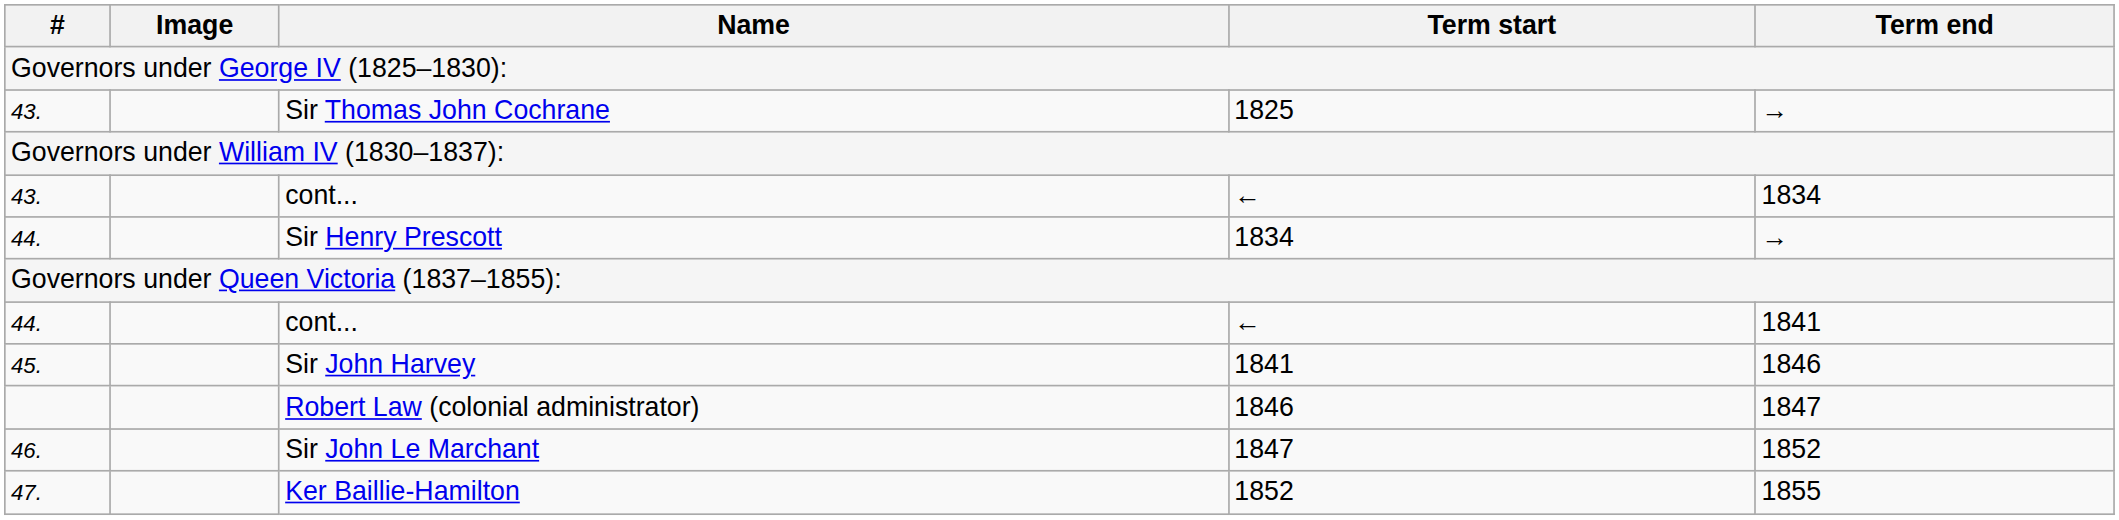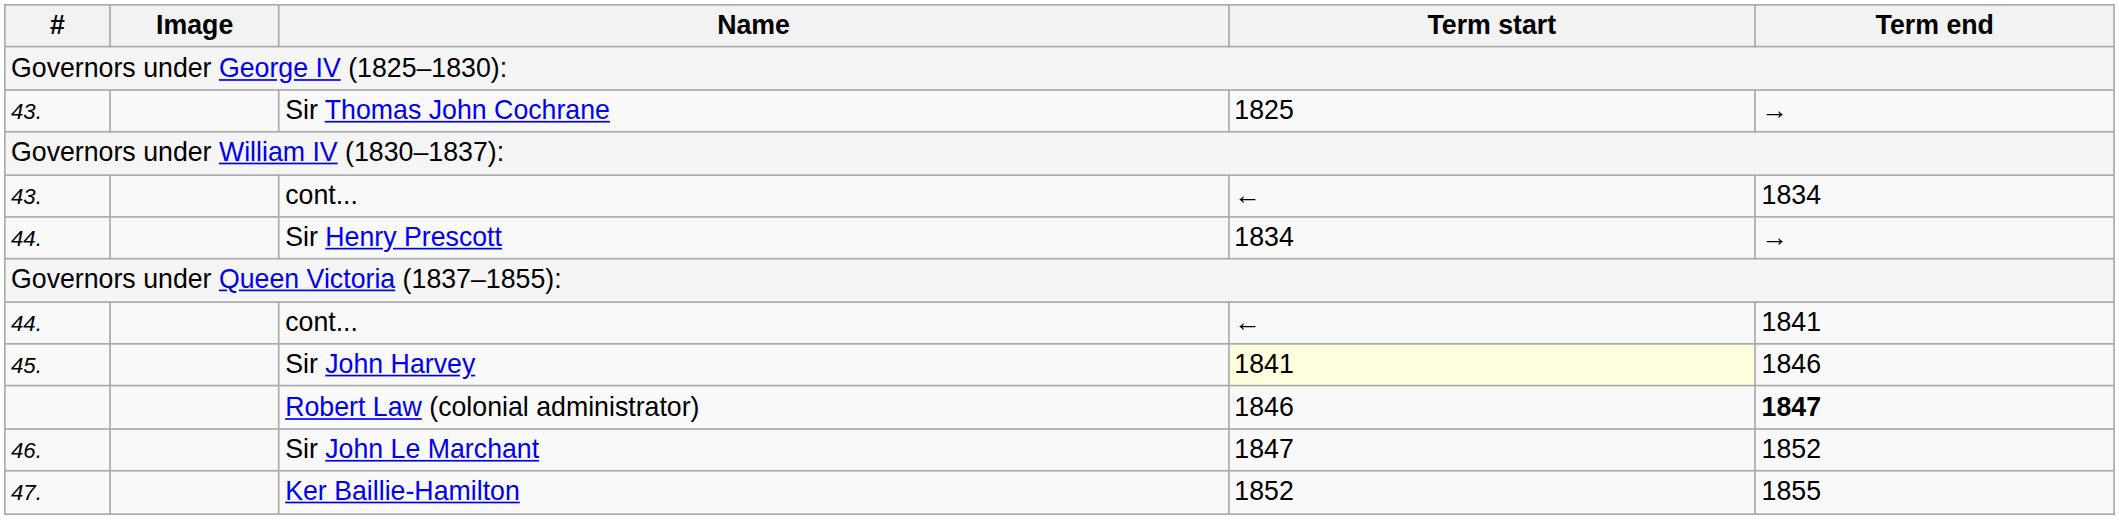(1264, 364) no background -> (1264, 364) lightyellow background
(1791, 407) normal -> (1791, 407) bold
